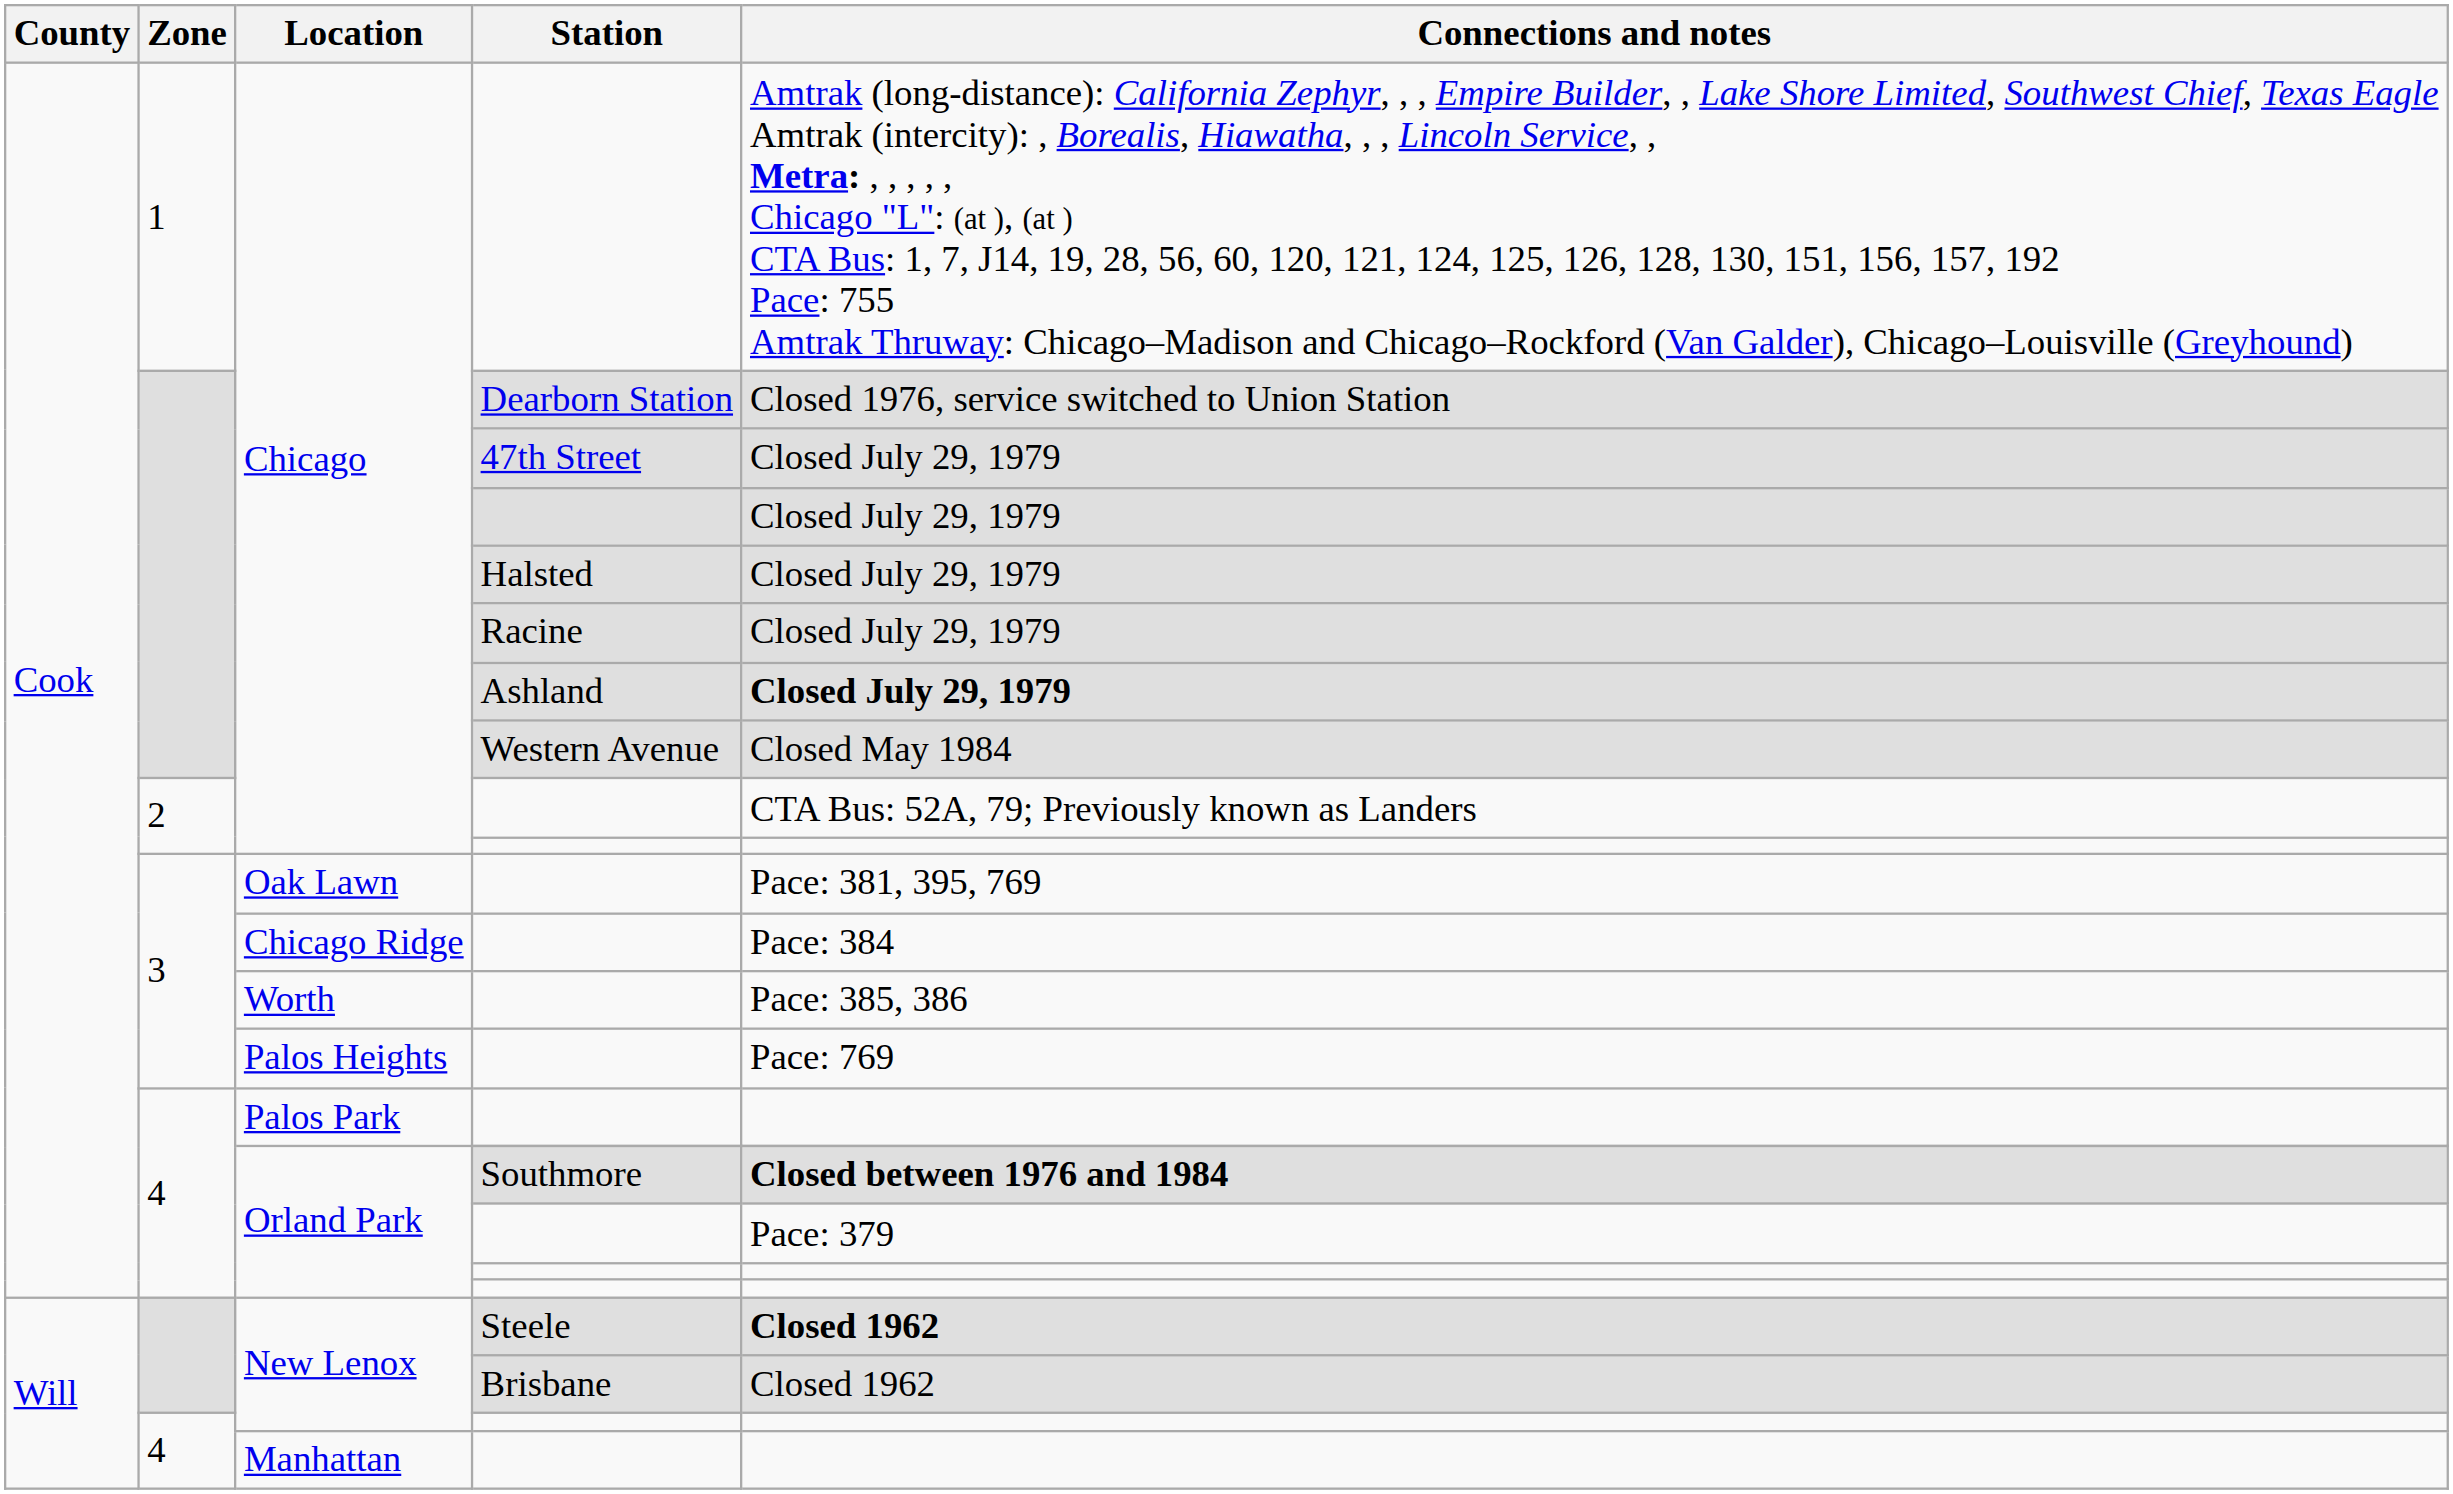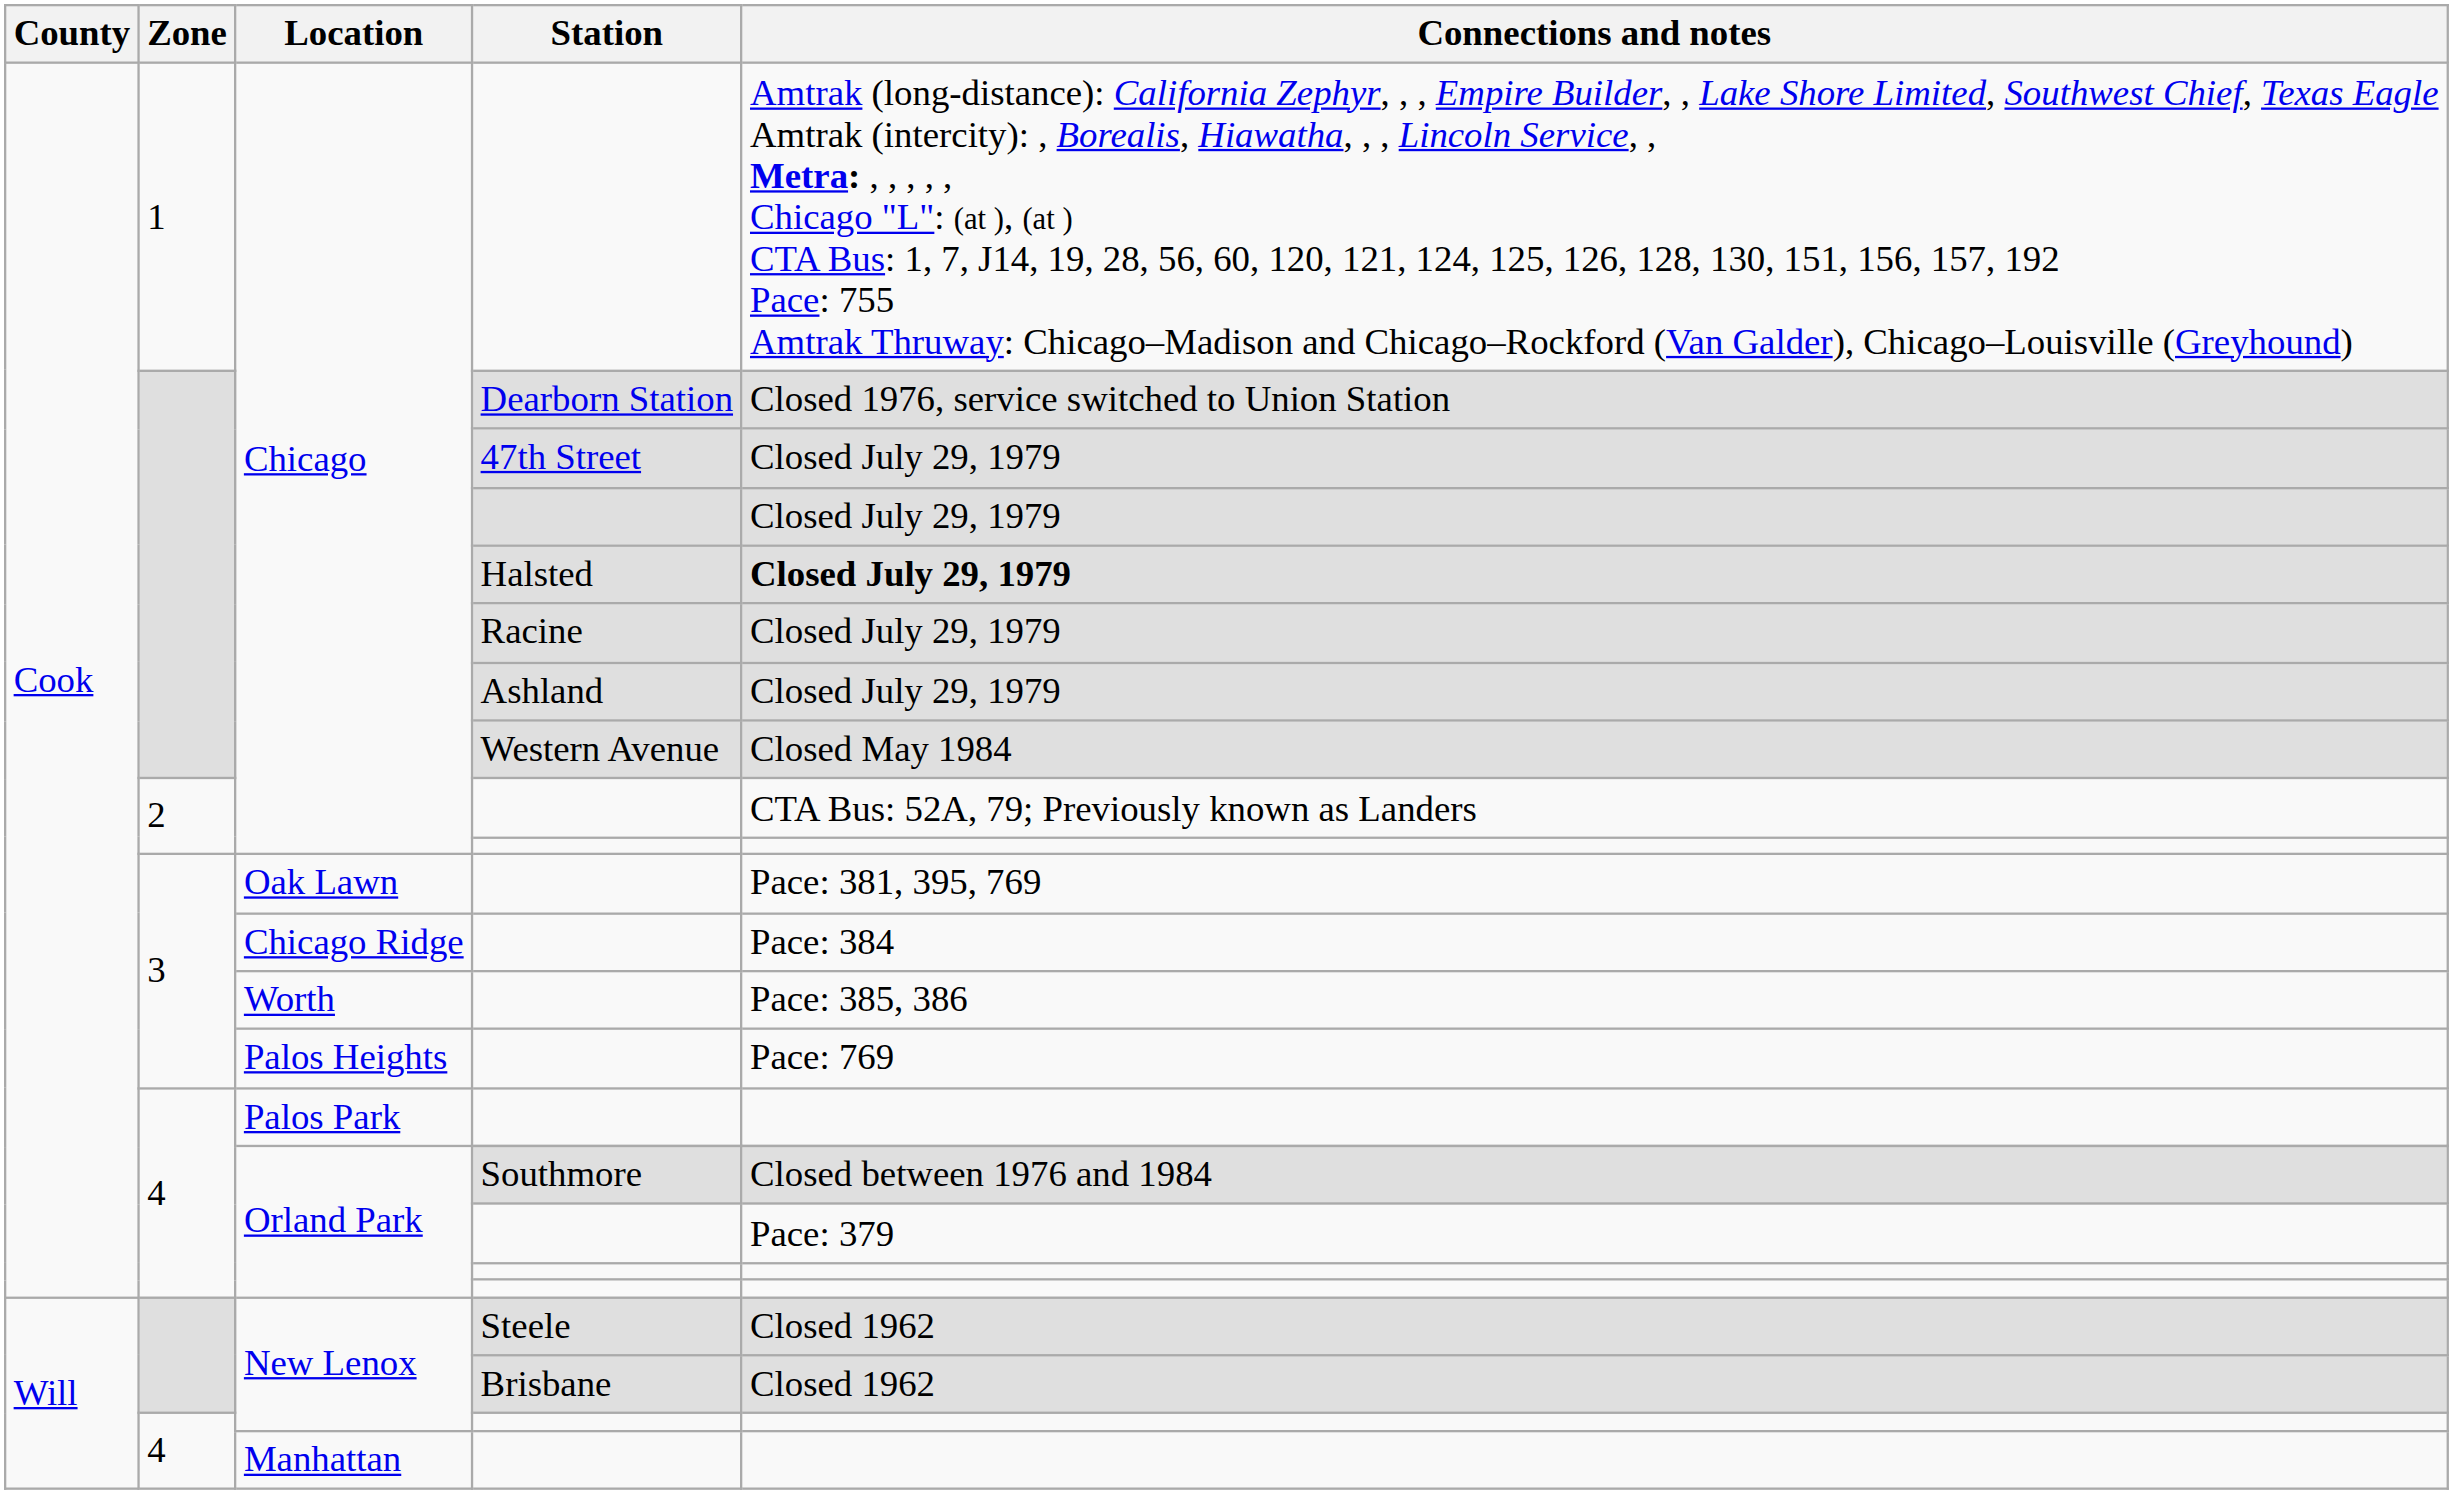(905, 573) normal -> (911, 573) bold
(911, 690) bold -> (905, 690) normal
(989, 1174) bold -> (981, 1174) normal
(845, 1325) bold -> (843, 1325) normal
